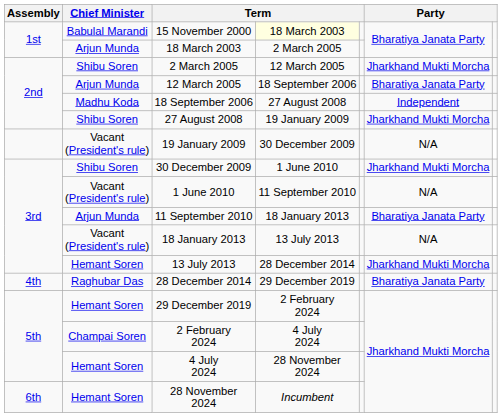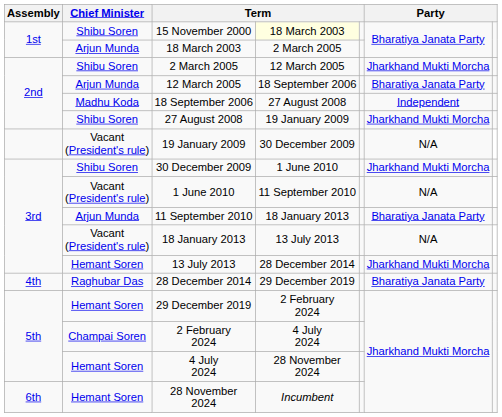(107, 31) Babulal Marandi -> (107, 31) Shibu Soren
